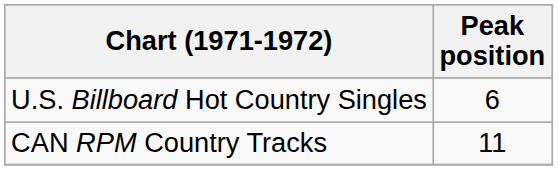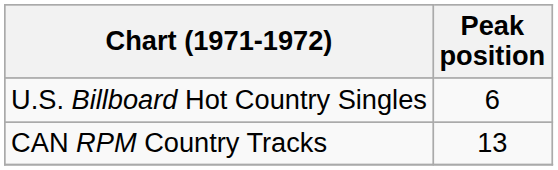(492, 142) 11 -> (492, 142) 13
